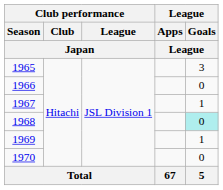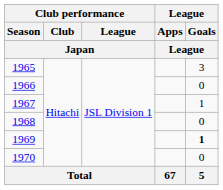(202, 121) paleturquoise background -> (202, 121) no background
(202, 139) normal -> (202, 139) bold
